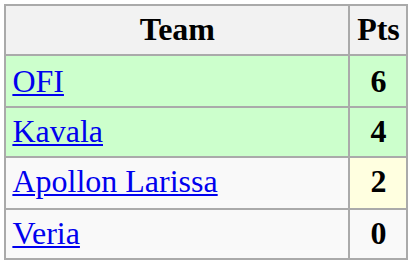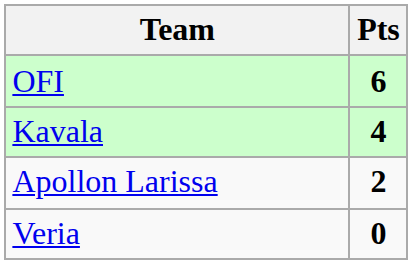(378, 182) lightyellow background -> (378, 182) no background
